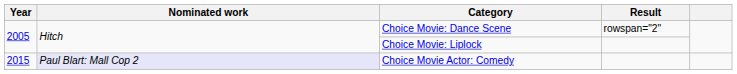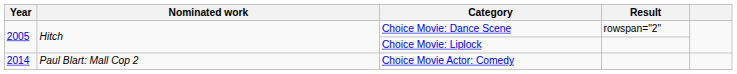(18, 61) 2015 -> (18, 61) 2014
(89, 61) lavender background -> (89, 61) no background
